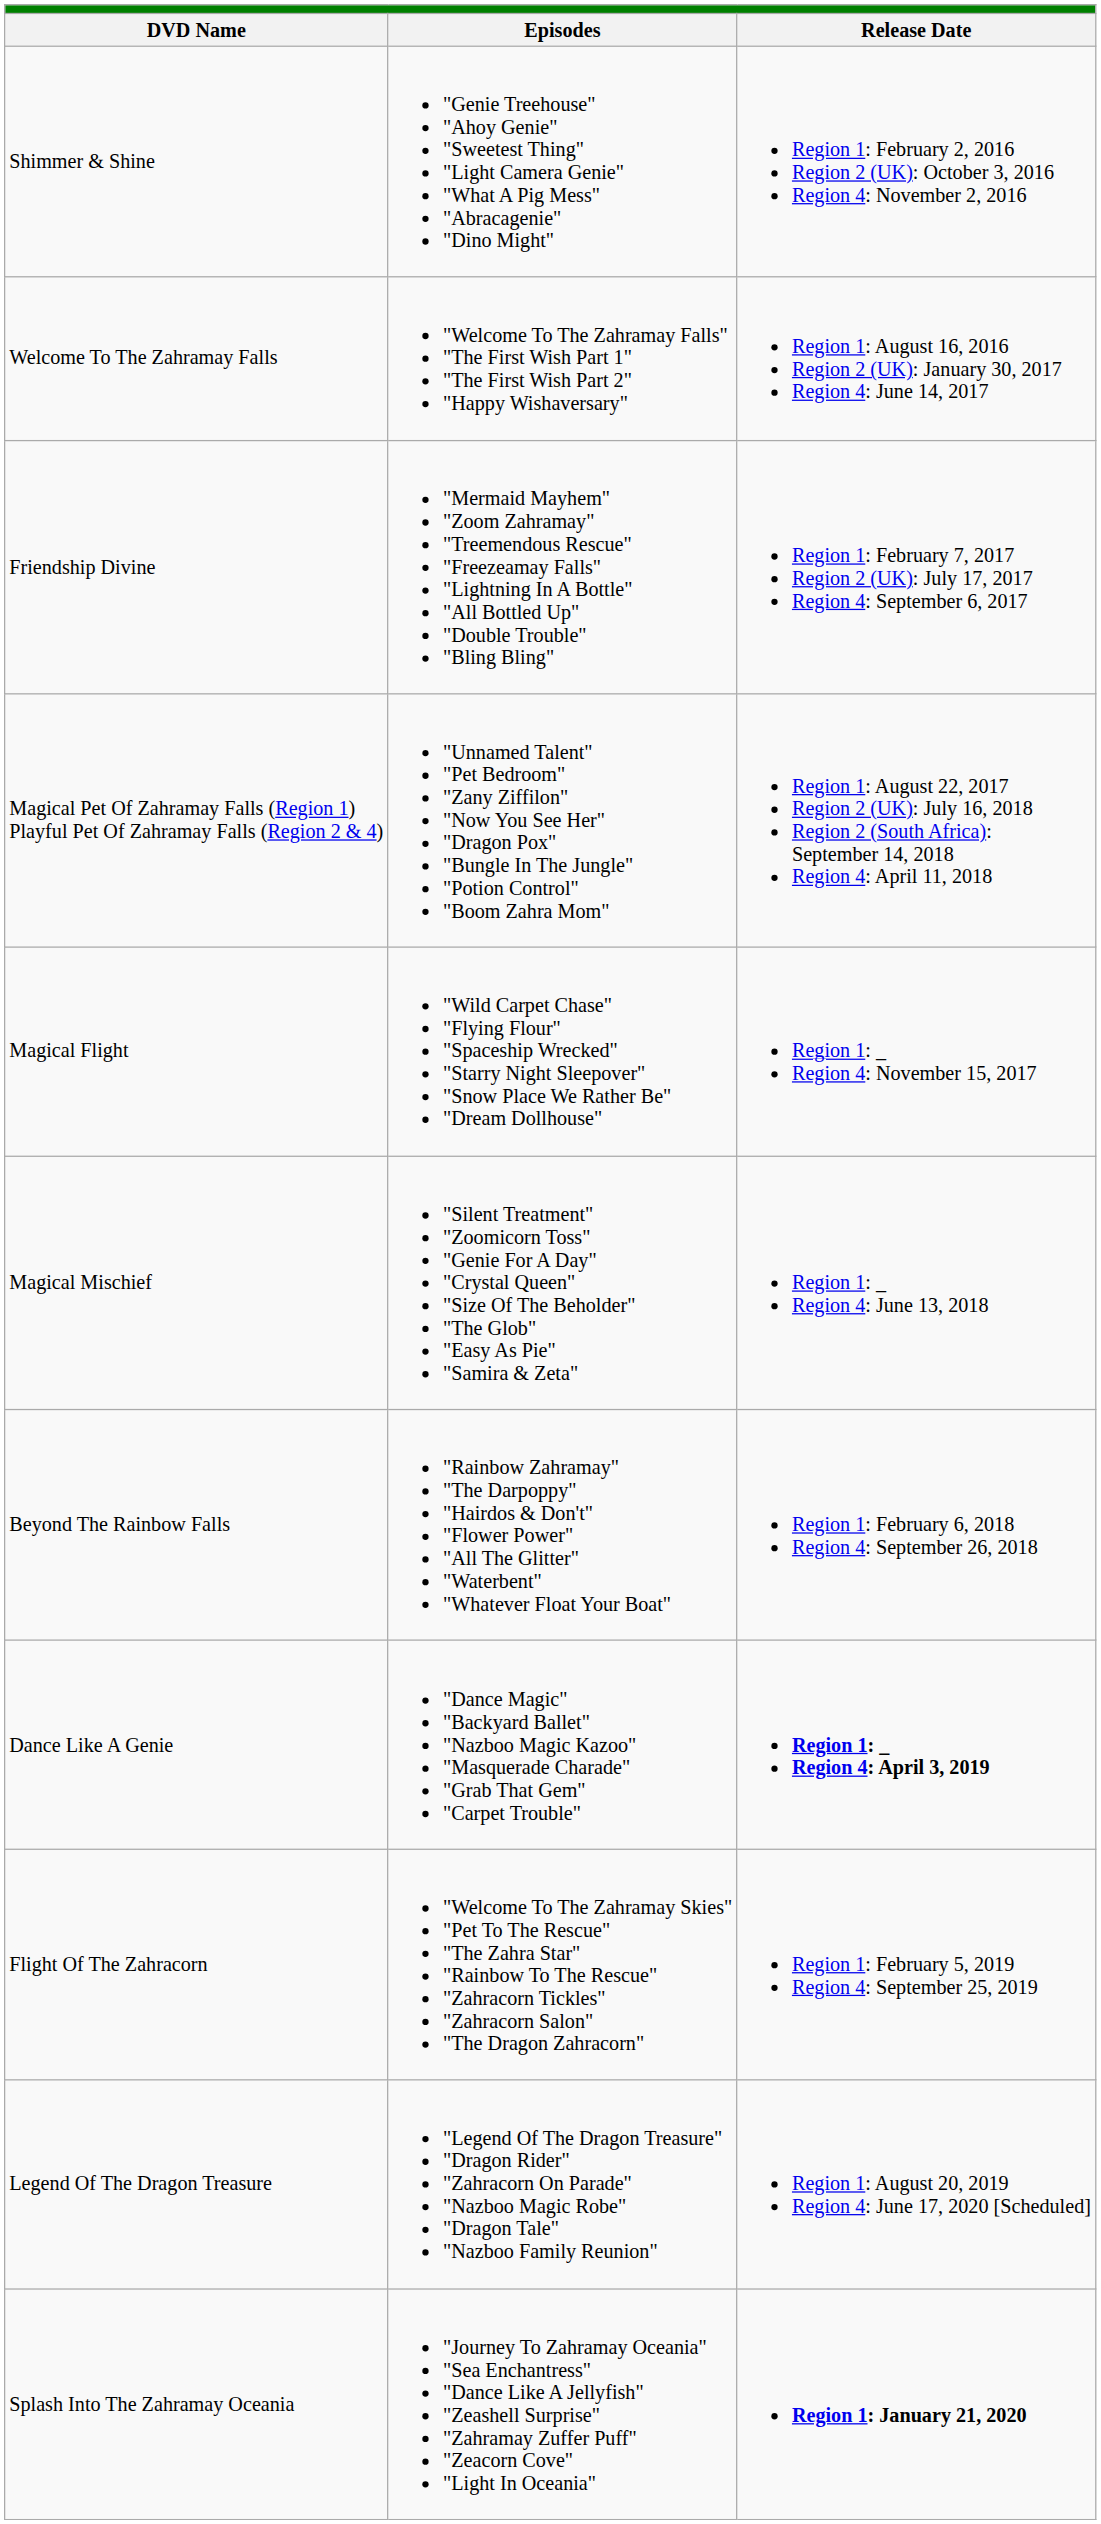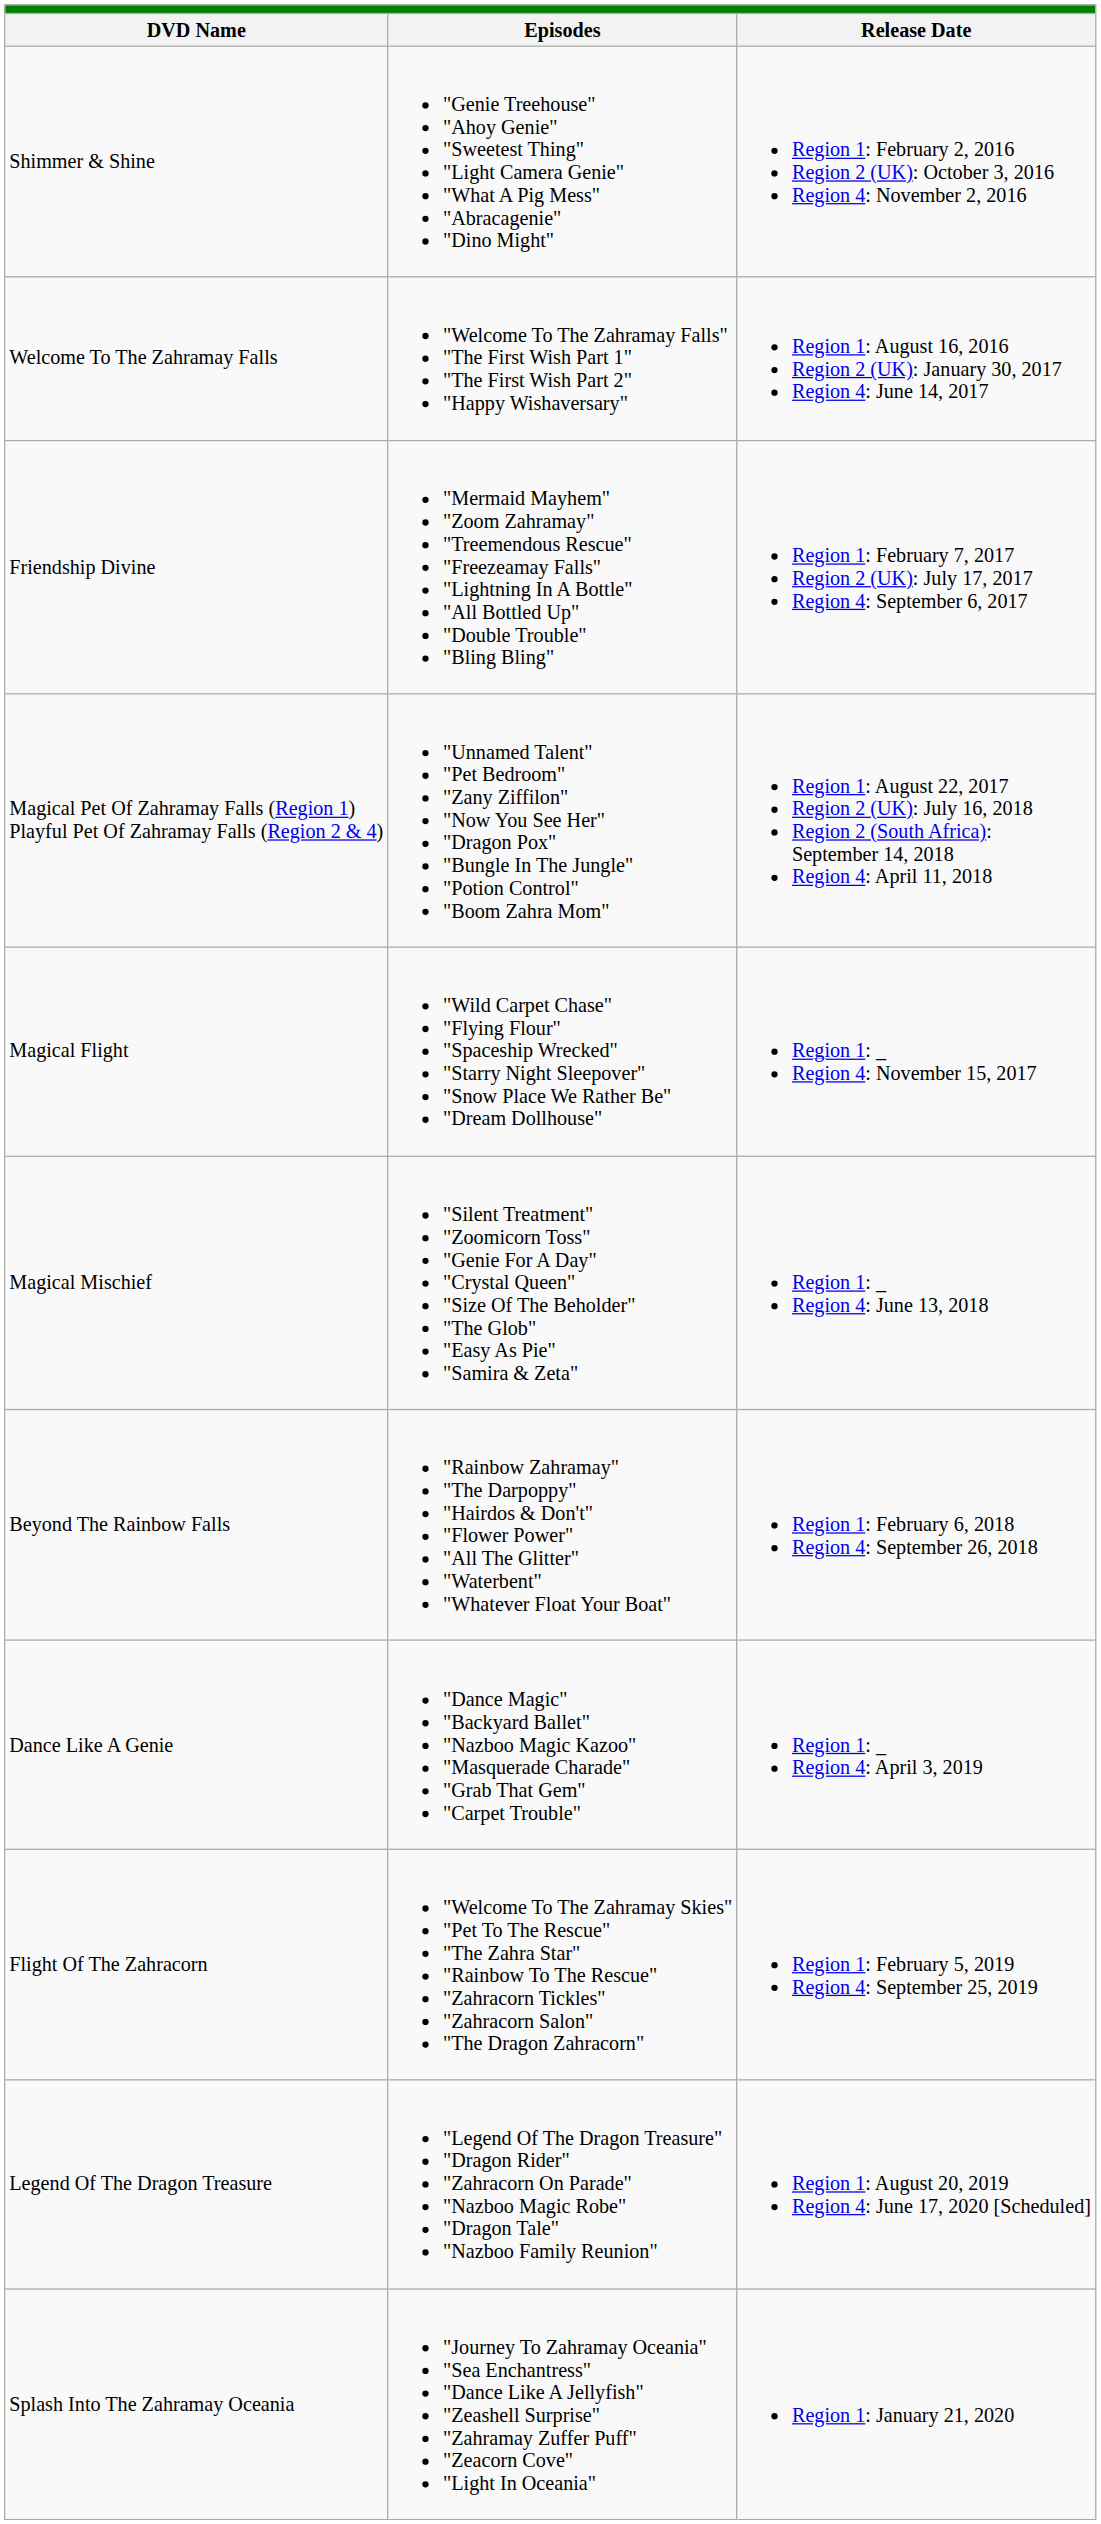(916, 1756) bold -> (916, 1756) normal
(916, 2415) bold -> (916, 2415) normal
